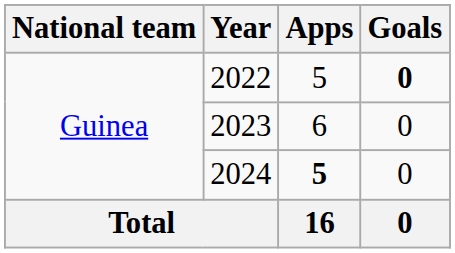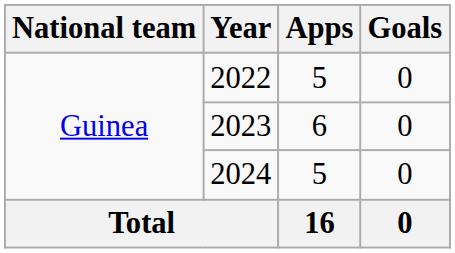(405, 77) bold -> (405, 77) normal
(319, 174) bold -> (319, 174) normal
